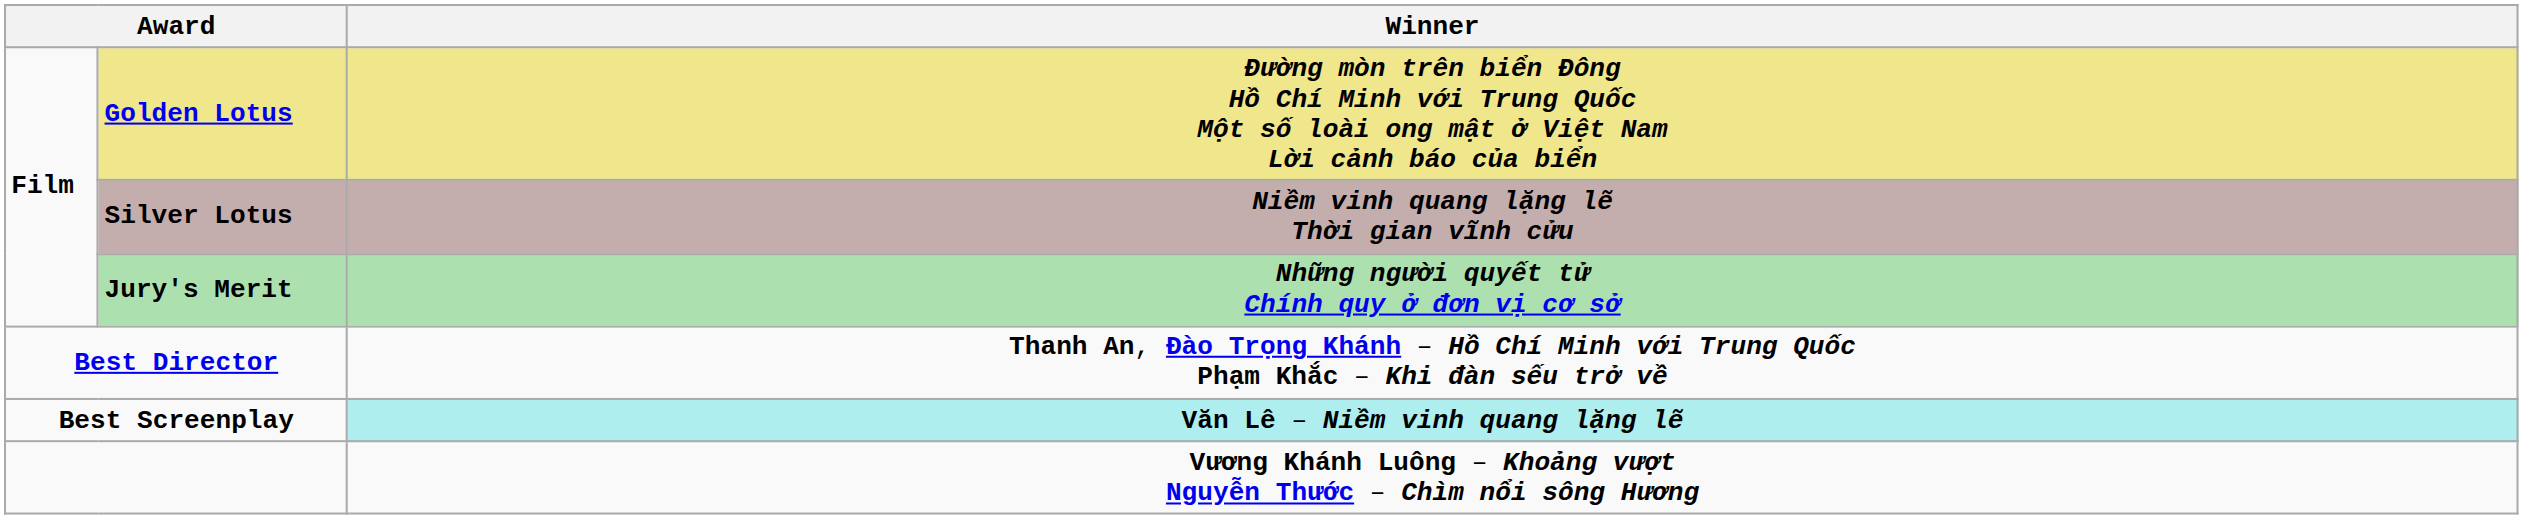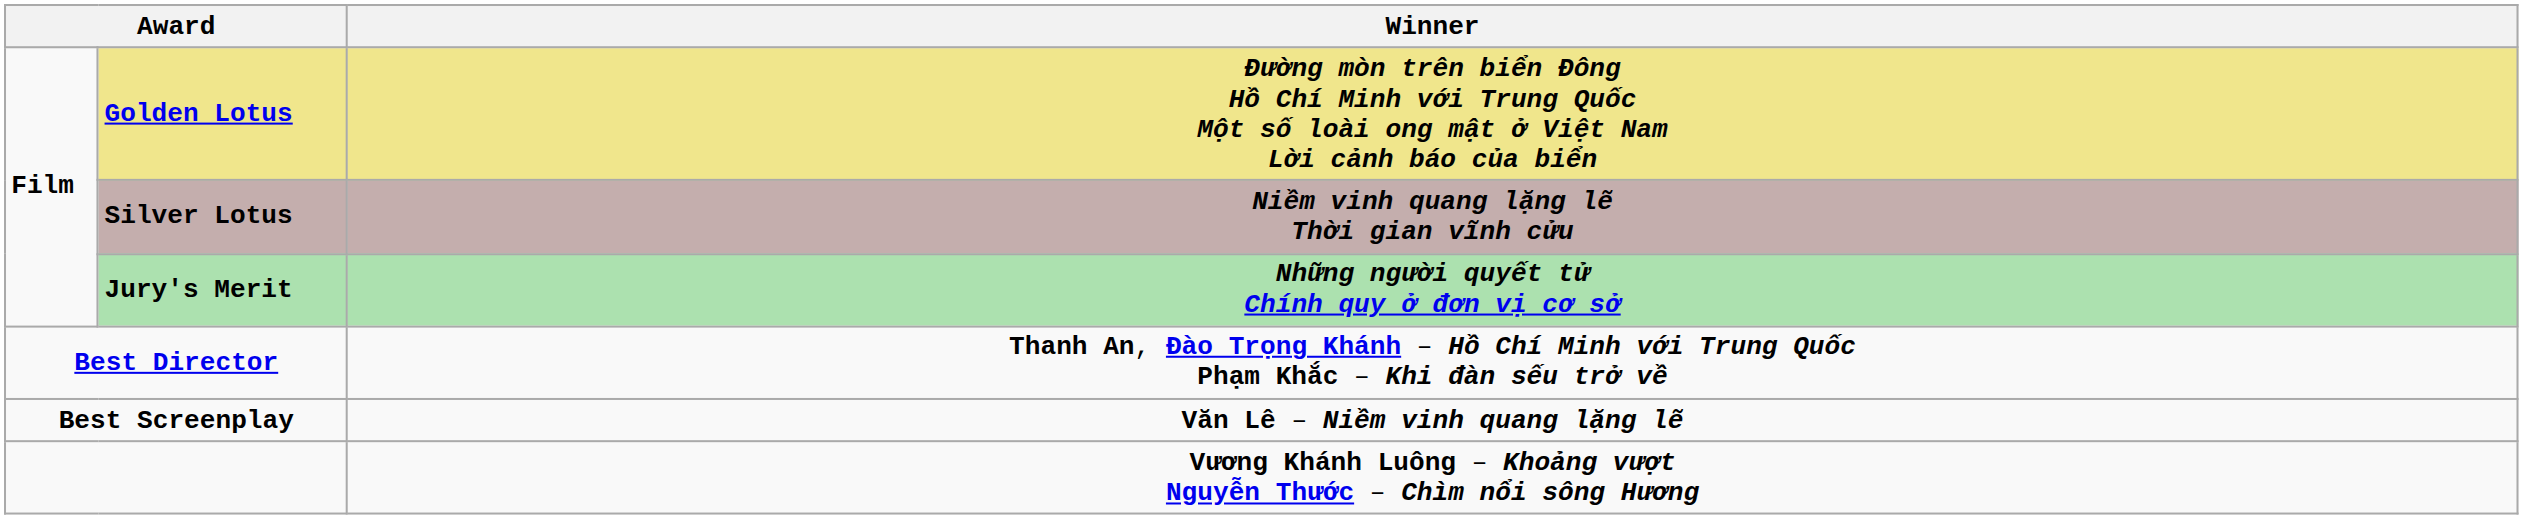(1433, 420) paleturquoise background -> (1433, 420) no background
